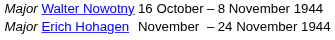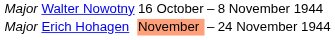(169, 27) no background -> (169, 27) lightsalmon background
